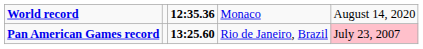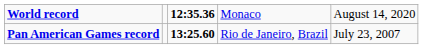(367, 33) pink background -> (367, 33) no background
